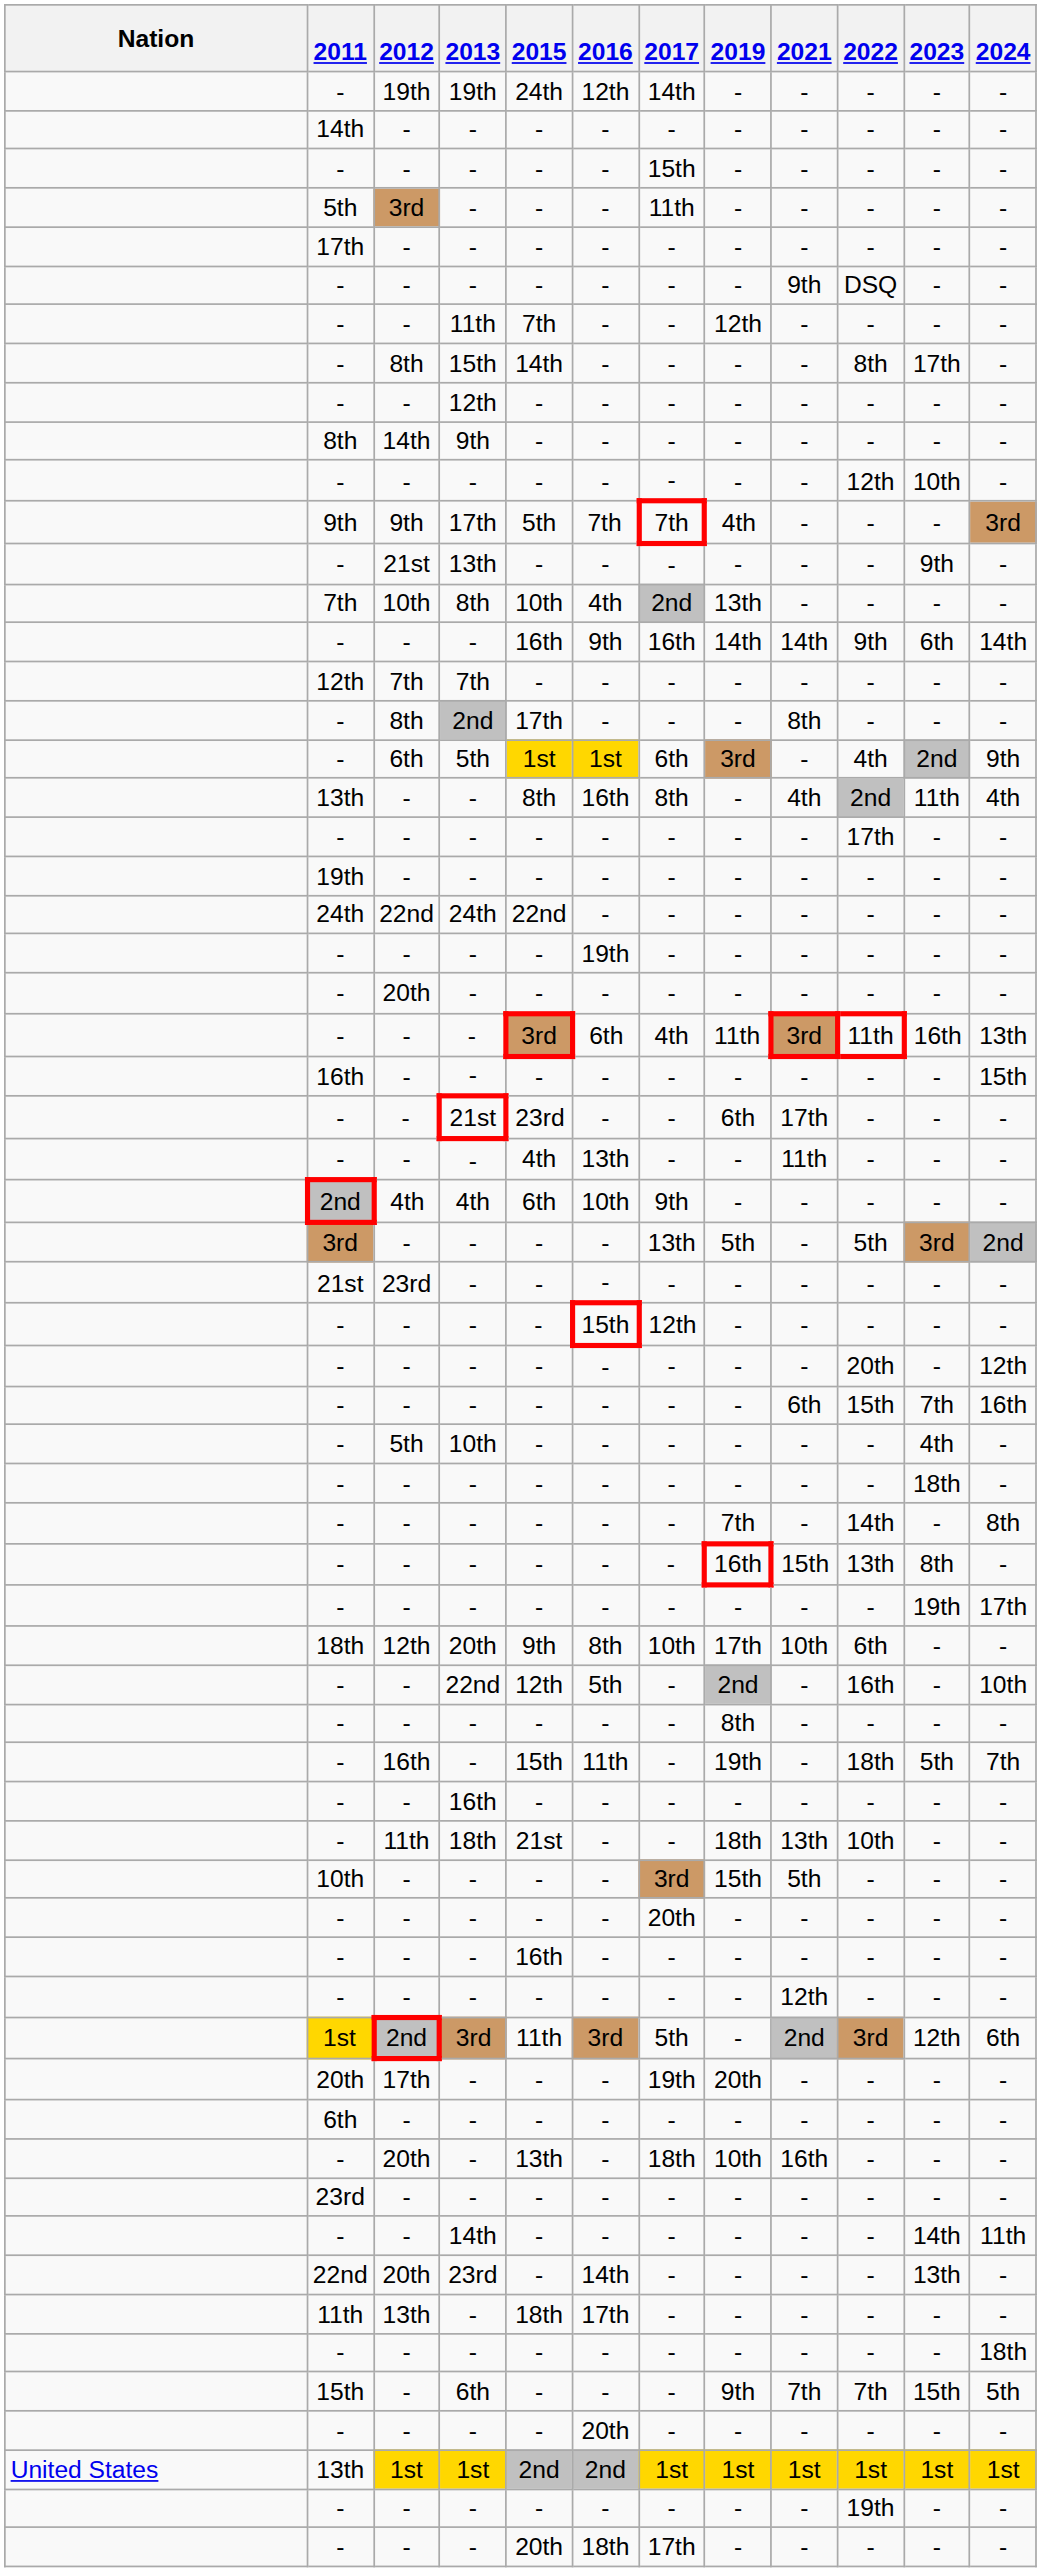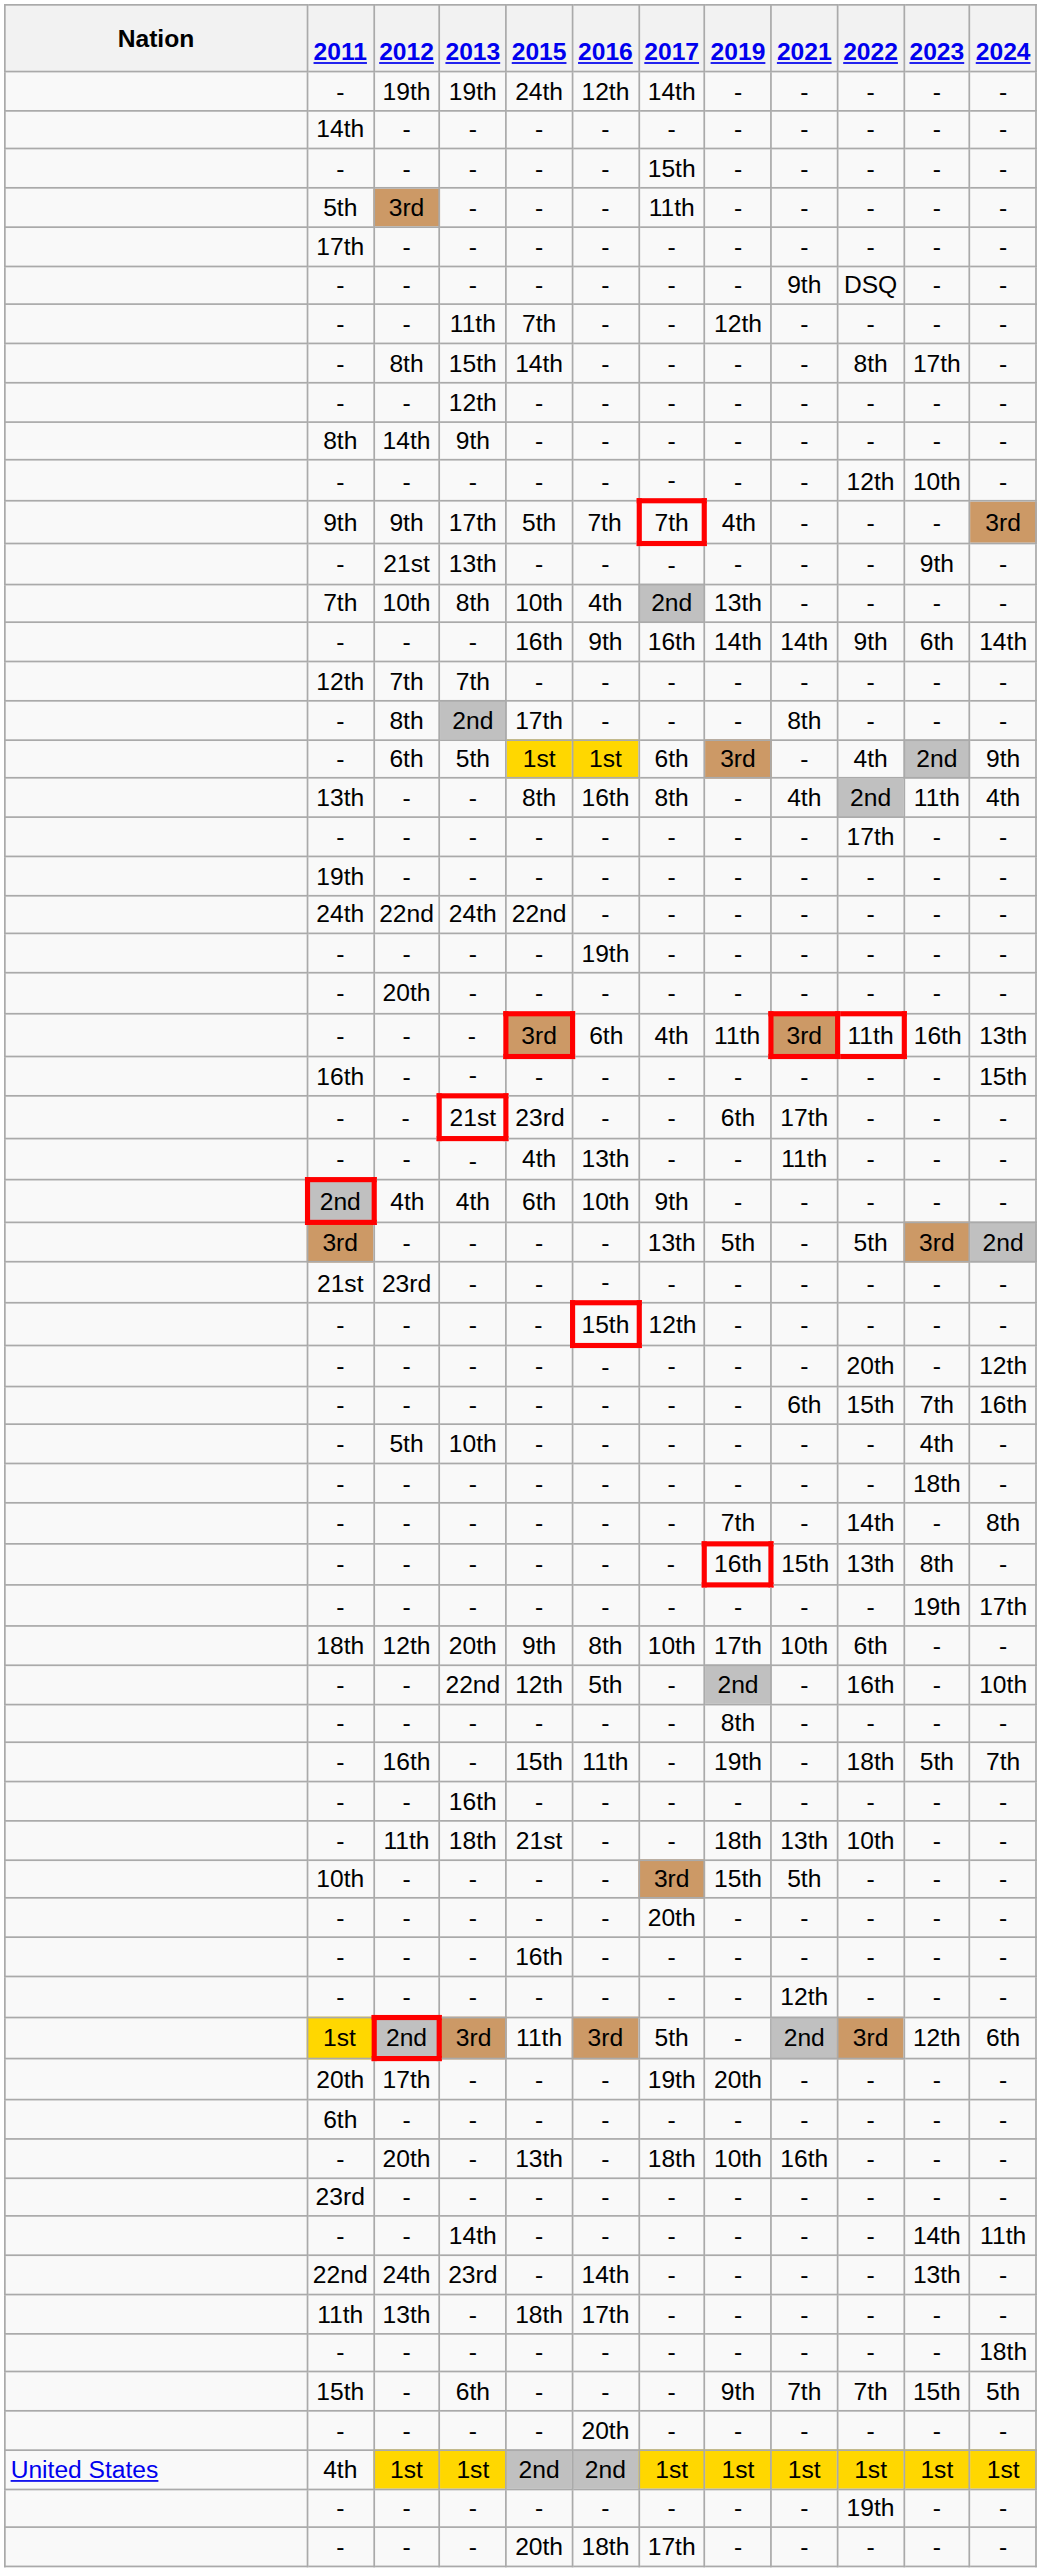(407, 2275) 20th -> (407, 2275) 24th
(340, 2470) 13th -> (340, 2470) 4th
